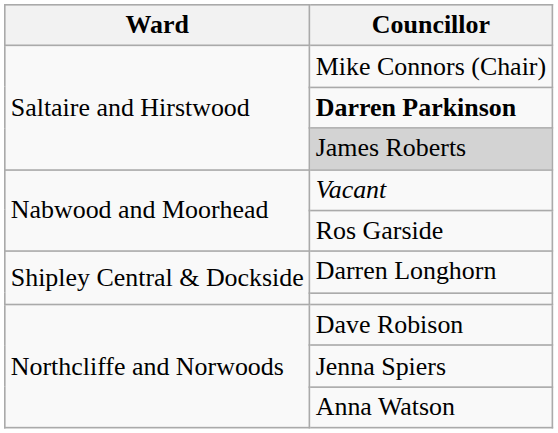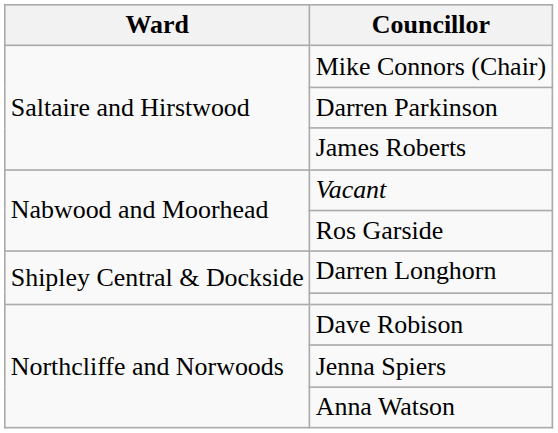(416, 107) bold -> (407, 107) normal
(391, 148) lightgrey background -> (391, 148) no background
